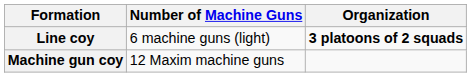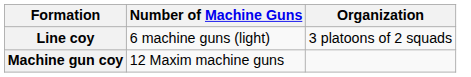(386, 38) bold -> (381, 38) normal
